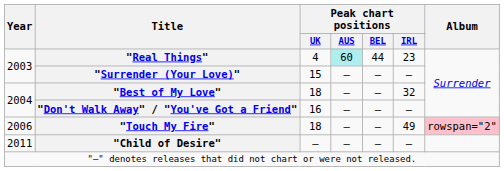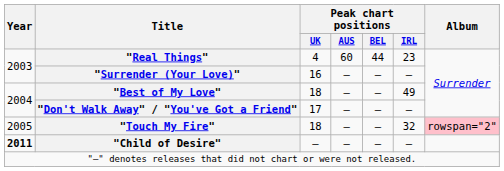(347, 57) paleturquoise background -> (347, 57) no background
(315, 74) 15 -> (315, 74) 16
(409, 92) 32 -> (409, 92) 49
(315, 109) 16 -> (315, 109) 17
(20, 126) 2006 -> (20, 126) 2005
(409, 126) 49 -> (409, 126) 32
(20, 143) normal -> (20, 143) bold
